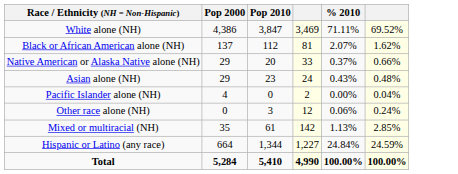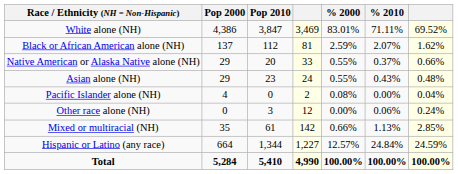+ column: (343, 12)
